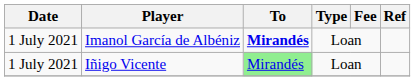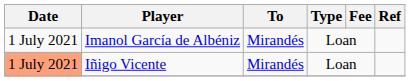(278, 40) bold -> (275, 40) normal
(43, 64) no background -> (43, 64) lightsalmon background
(275, 64) lightgreen background -> (275, 64) no background
